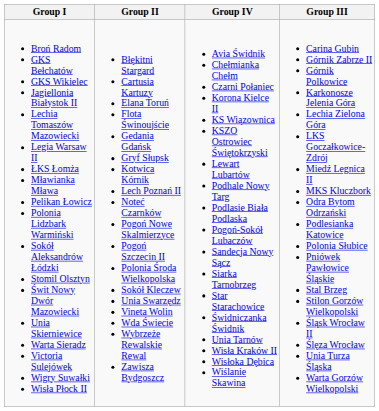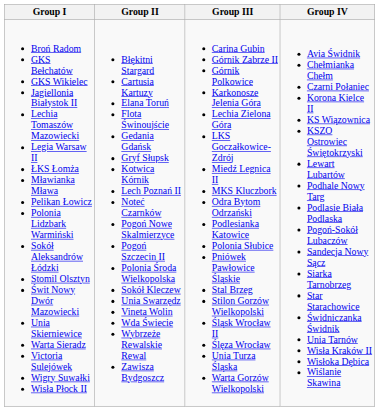columns swapped: (327, 12) <-> (232, 12)
